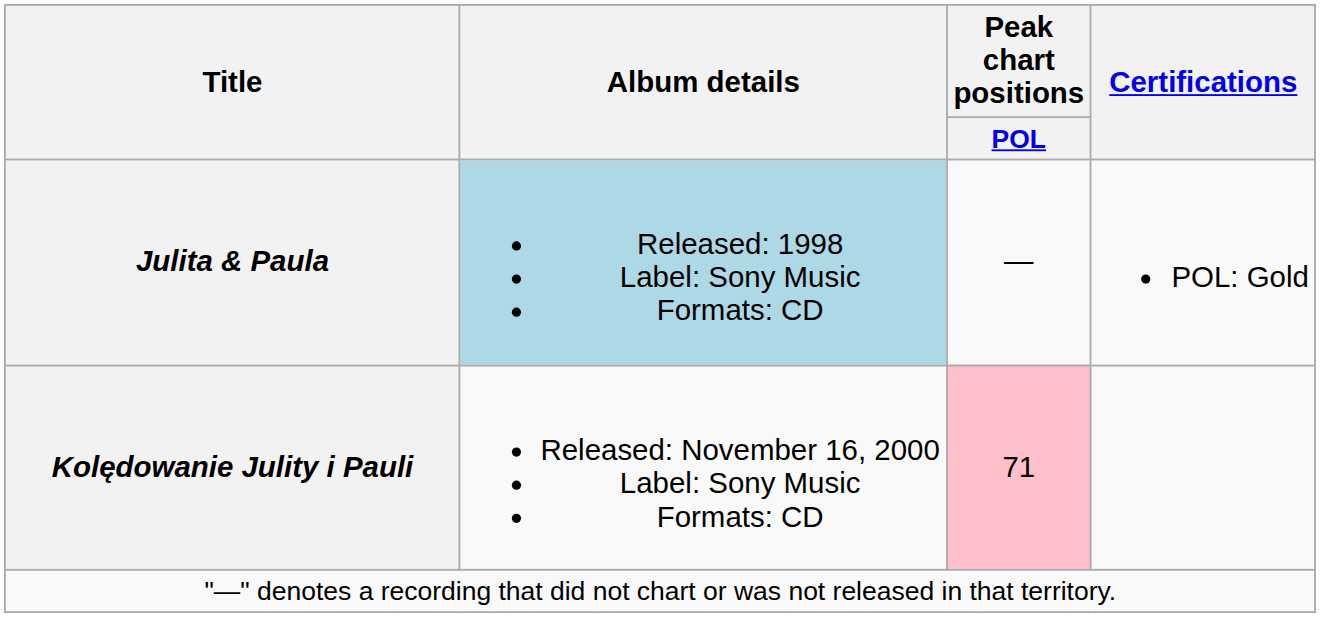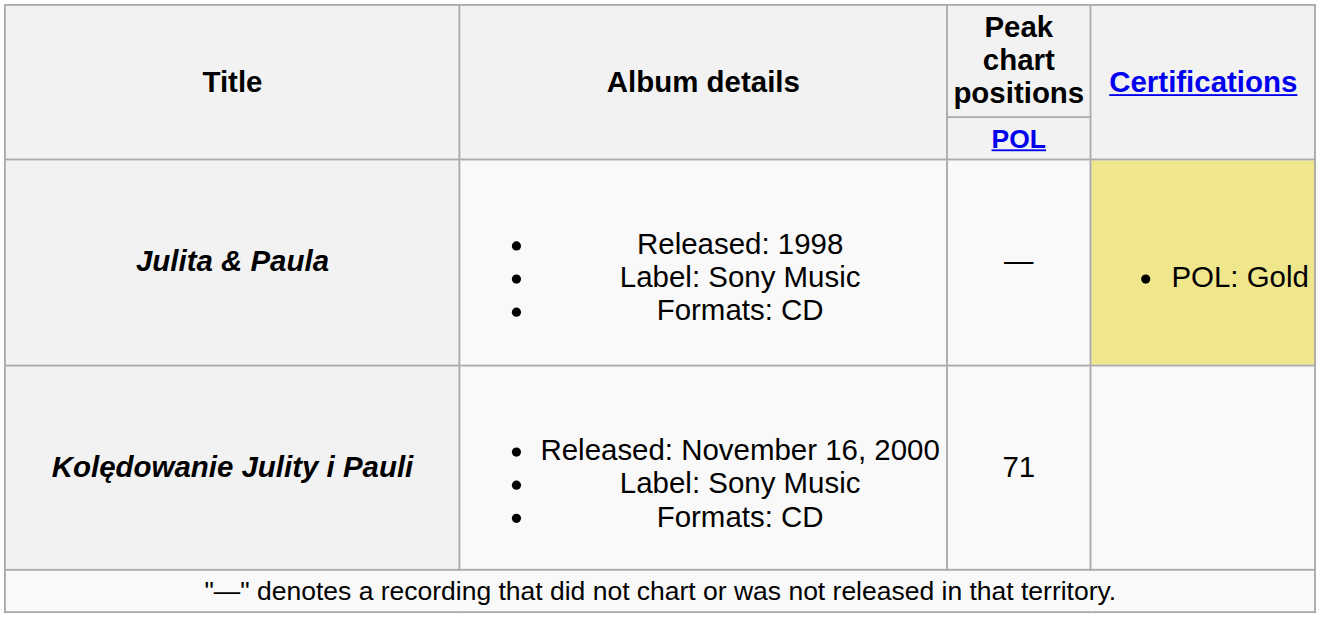(703, 279) lightblue background -> (703, 279) no background
(1203, 279) no background -> (1203, 279) khaki background
(1019, 466) pink background -> (1019, 466) no background
